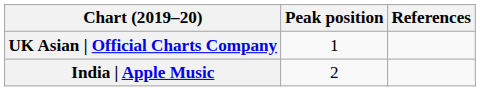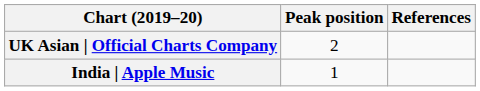(334, 45) 1 -> (334, 45) 2
(334, 72) 2 -> (334, 72) 1
